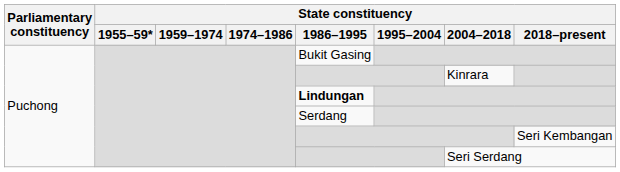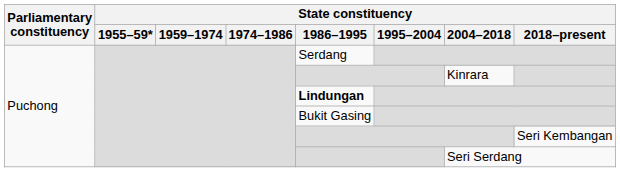(335, 55) Bukit Gasing -> (323, 55) Serdang
(323, 116) Serdang -> (335, 116) Bukit Gasing
